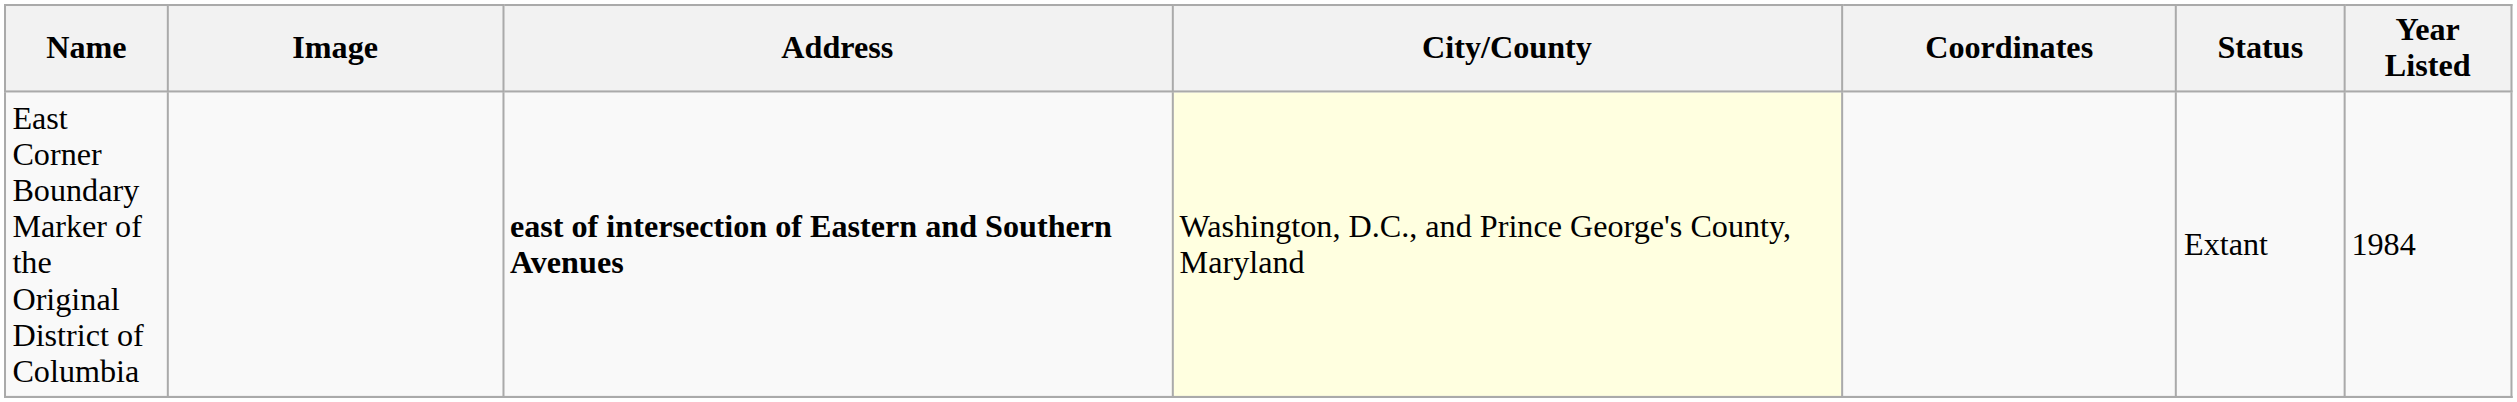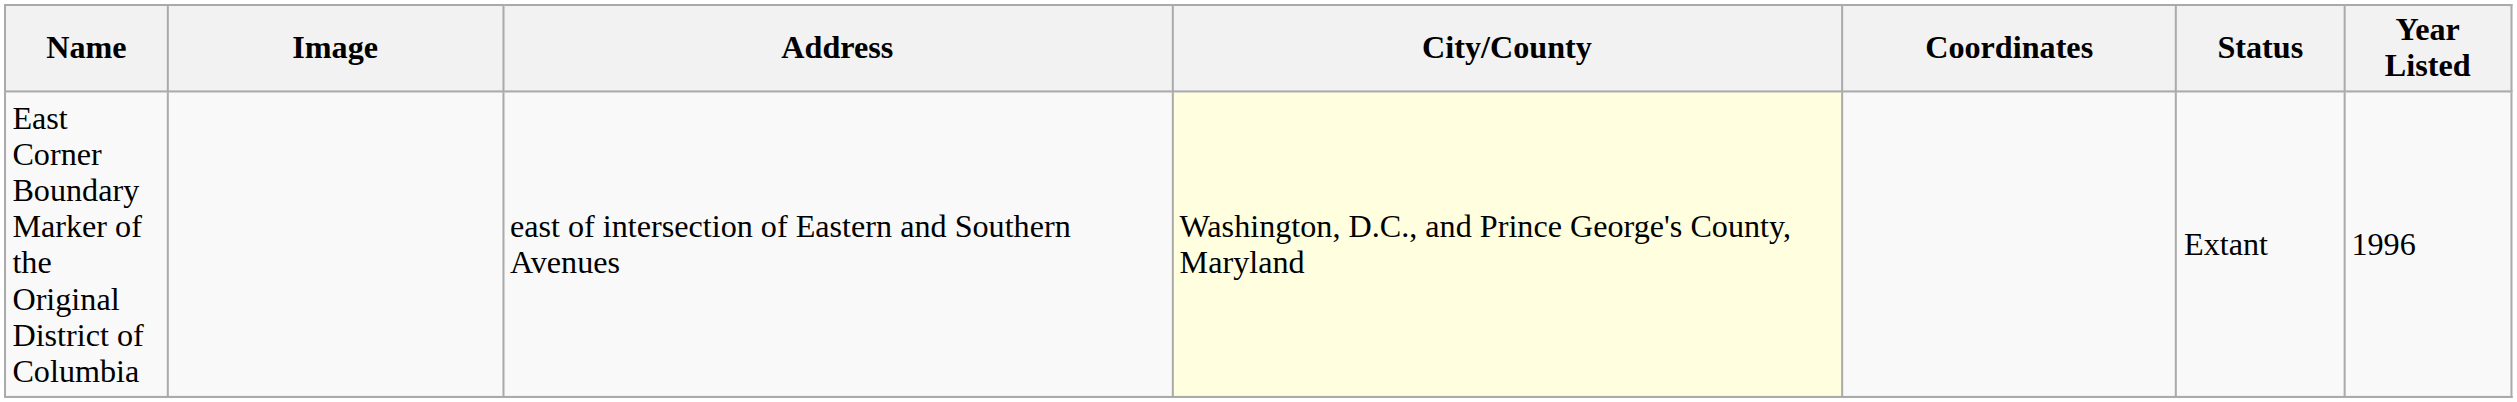(811, 243) bold -> (790, 243) normal
(2384, 243) 1984 -> (2384, 243) 1996
